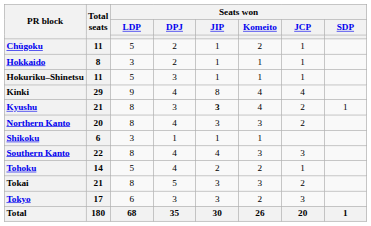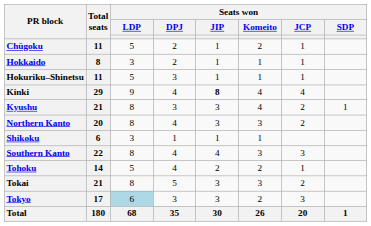(217, 92) normal -> (217, 92) bold
(217, 108) bold -> (217, 108) normal
(132, 199) no background -> (132, 199) lightblue background
